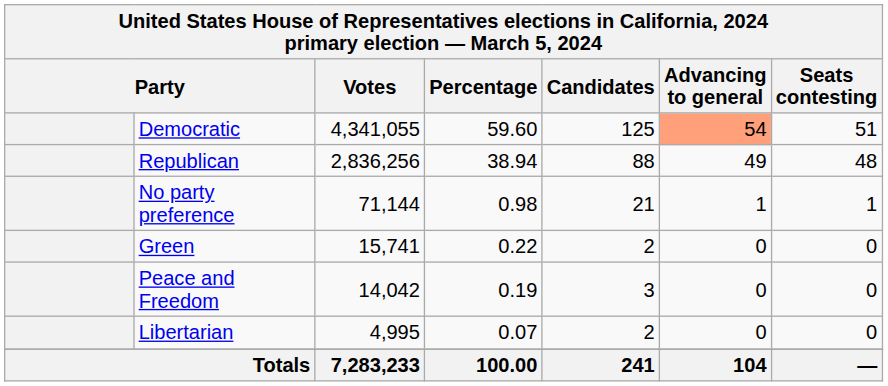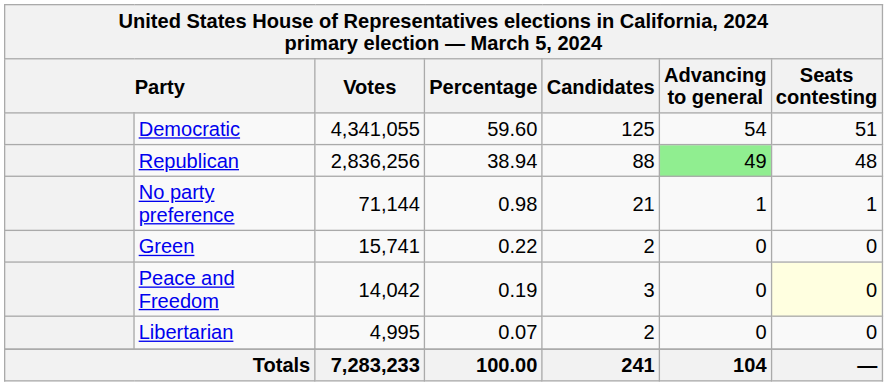(755, 129) lightsalmon background -> (755, 129) no background
(755, 161) no background -> (755, 161) lightgreen background
(872, 290) no background -> (872, 290) lightyellow background
